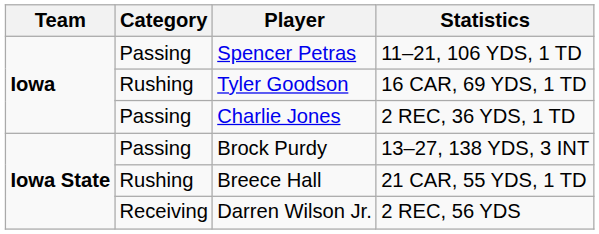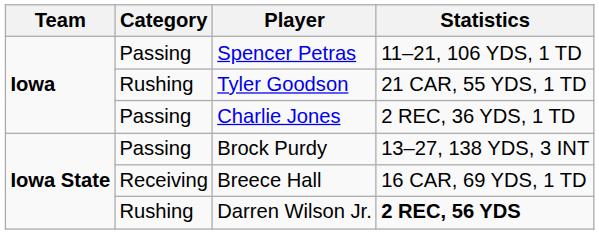(484, 84) 16 CAR, 69 YDS, 1 TD -> (484, 84) 21 CAR, 55 YDS, 1 TD
(156, 180) Rushing -> (164, 180) Receiving
(484, 180) 21 CAR, 55 YDS, 1 TD -> (484, 180) 16 CAR, 69 YDS, 1 TD
(164, 212) Receiving -> (156, 212) Rushing
(451, 212) normal -> (451, 212) bold
